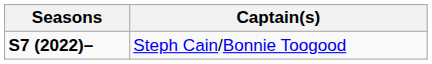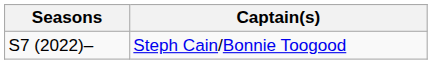(51, 45) bold -> (51, 45) normal
